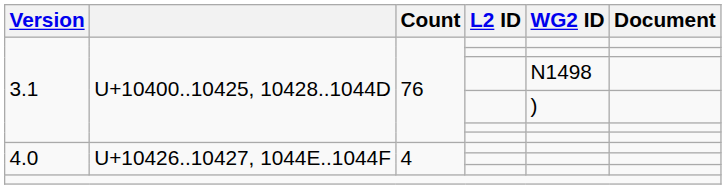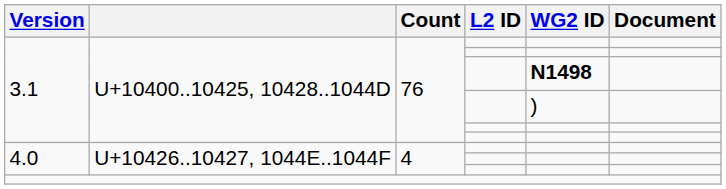(561, 73) normal -> (561, 73) bold
